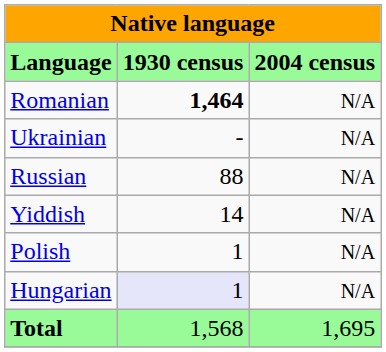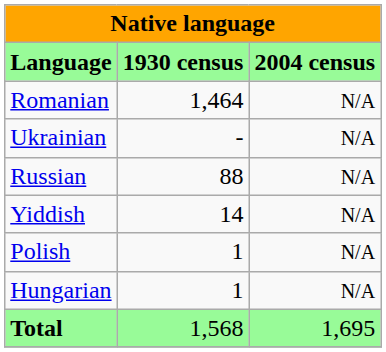(216, 99) bold -> (216, 99) normal
(237, 289) lavender background -> (237, 289) no background
